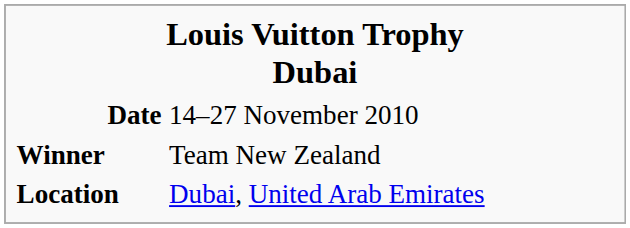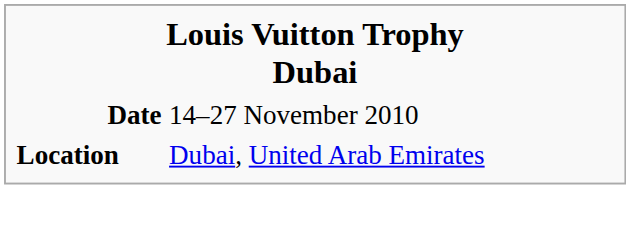- row: (61, 154)
